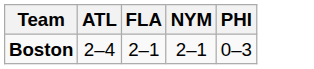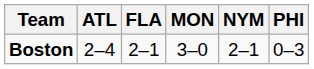+ column: (192, 20)
